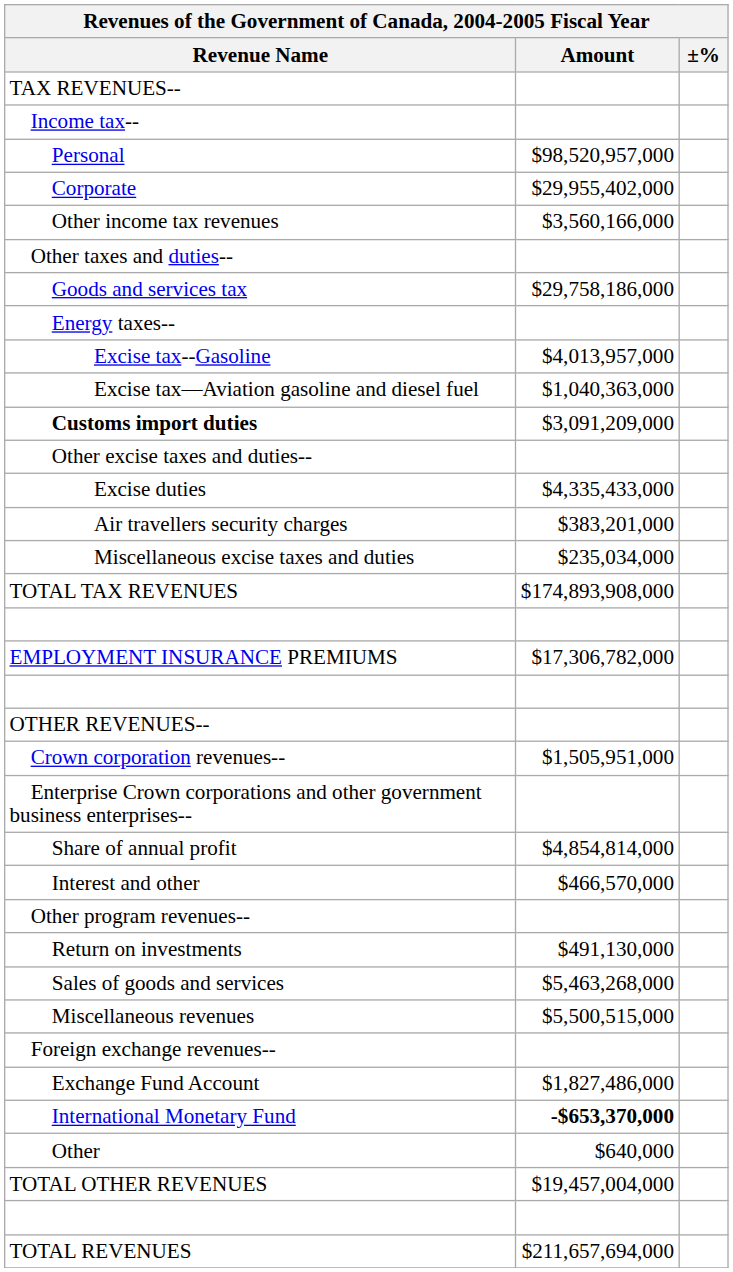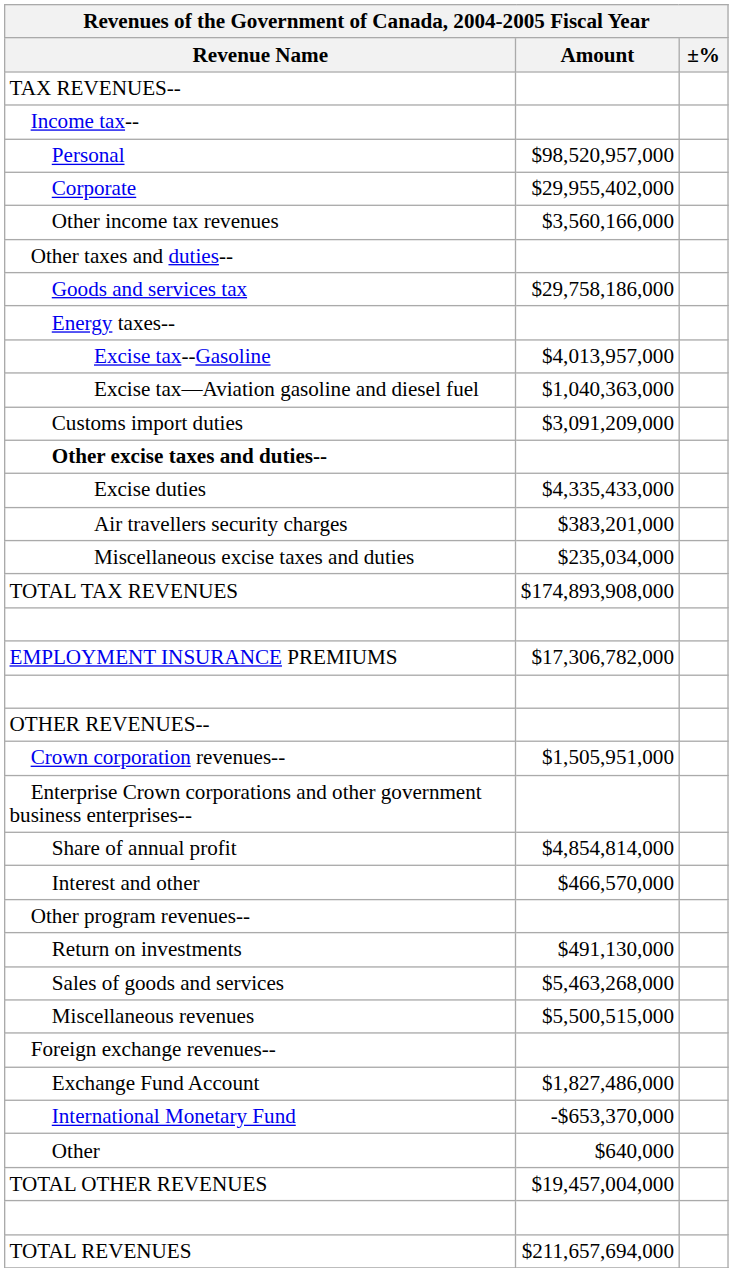(133, 423) bold -> (126, 423) normal
(161, 456) normal -> (168, 456) bold
(612, 1116) bold -> (612, 1116) normal
